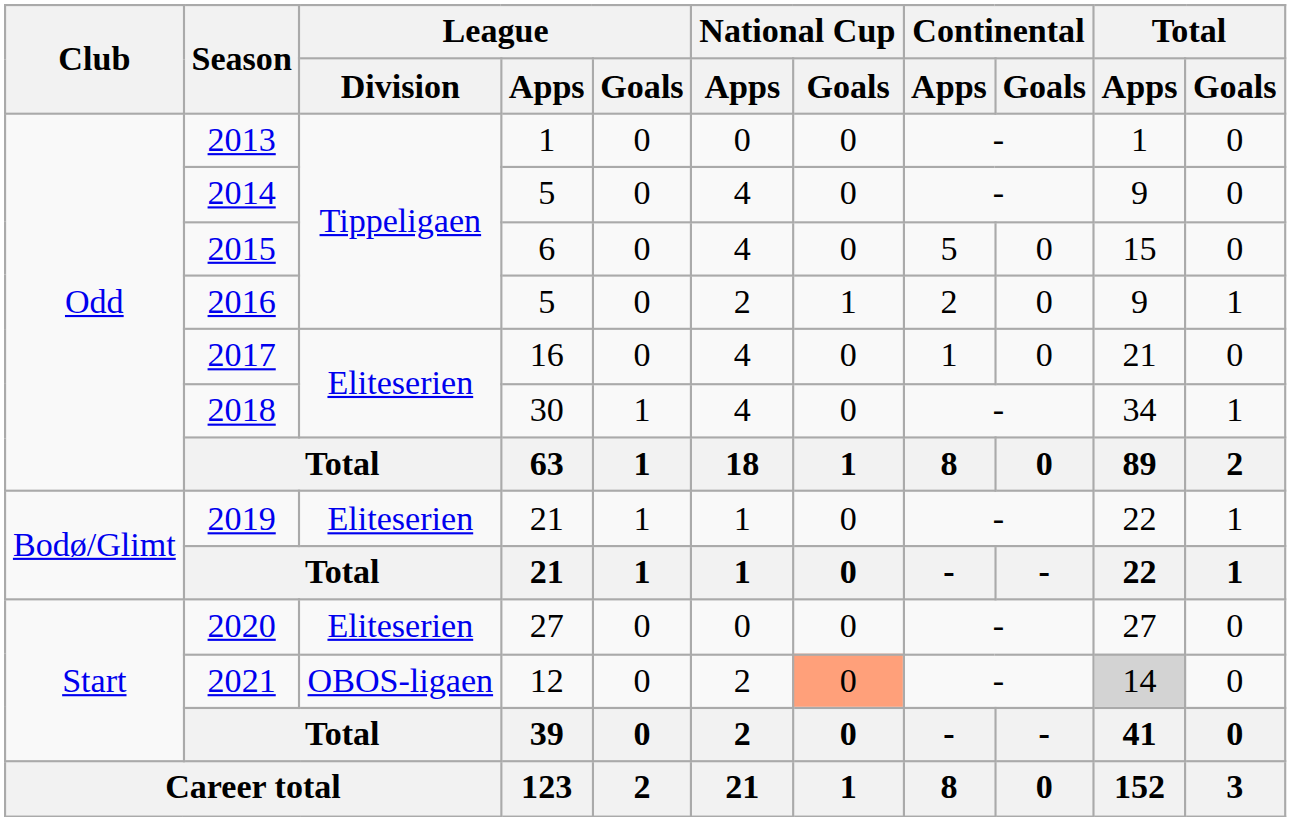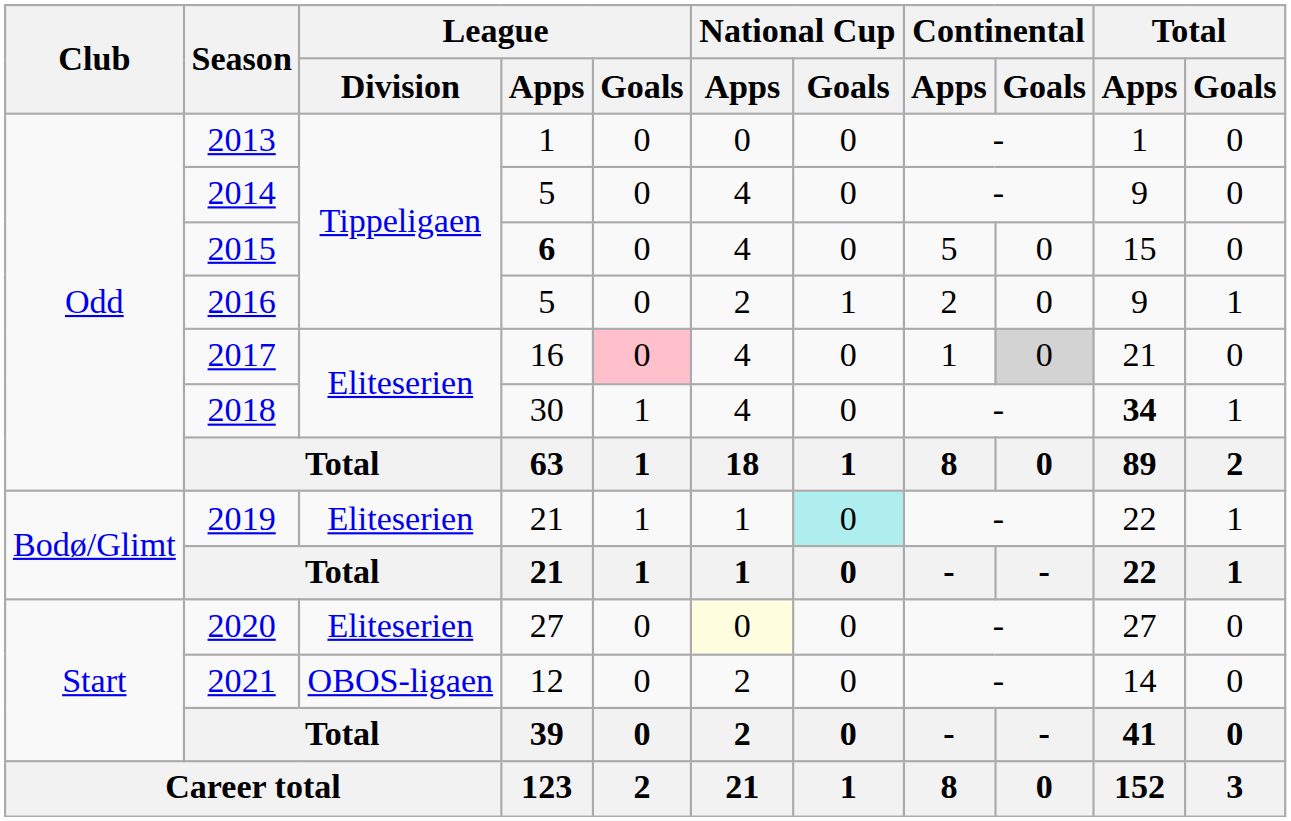(547, 247) normal -> (547, 247) bold
(642, 355) no background -> (642, 355) pink background
(1044, 355) no background -> (1044, 355) lightgrey background
(1139, 409) normal -> (1139, 409) bold
(848, 517) no background -> (848, 517) paleturquoise background
(742, 626) no background -> (742, 626) lightyellow background
(848, 680) lightsalmon background -> (848, 680) no background
(1139, 680) lightgrey background -> (1139, 680) no background
